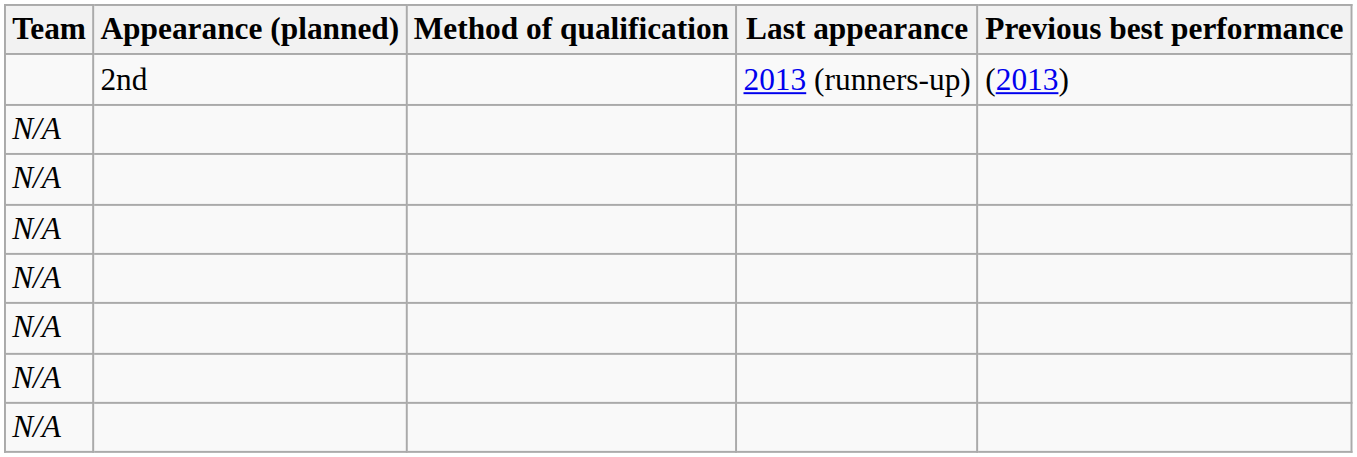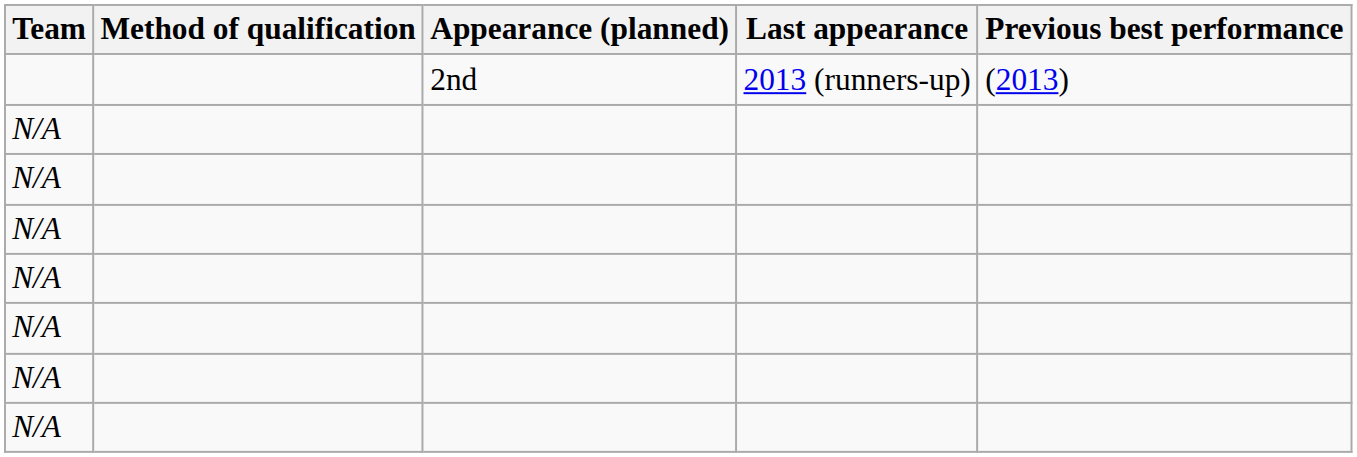columns swapped: (571, 29) <-> (250, 29)
